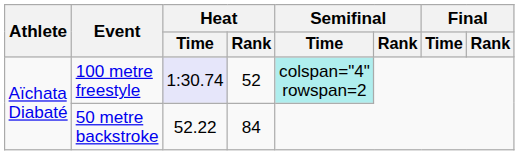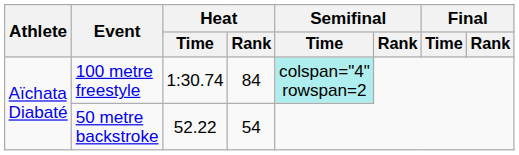(195, 81) lavender background -> (195, 81) no background
(251, 81) 52 -> (251, 81) 84
(251, 127) 84 -> (251, 127) 54
